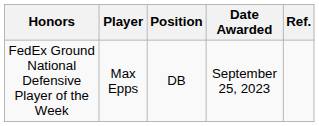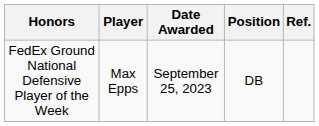columns swapped: (176, 22) <-> (244, 22)
